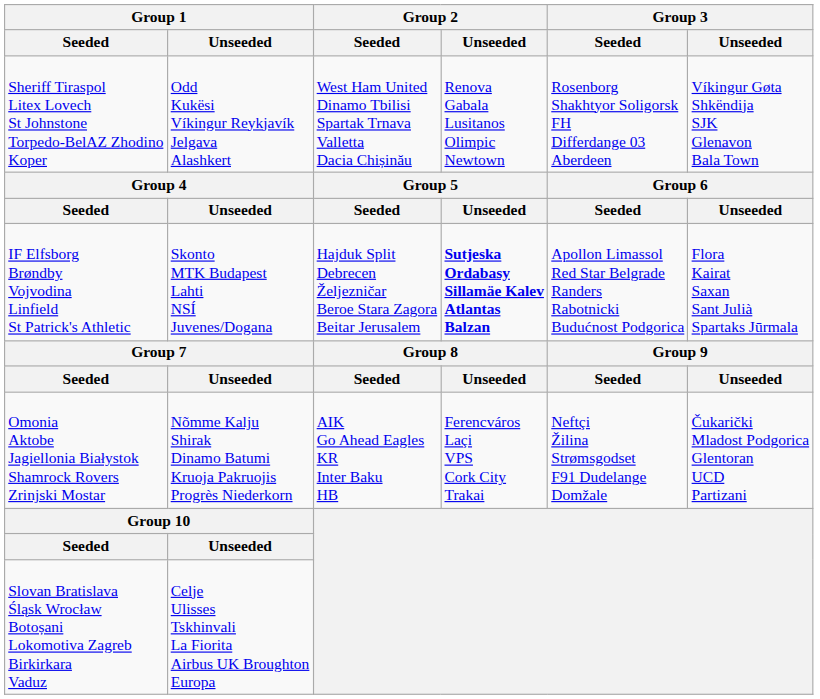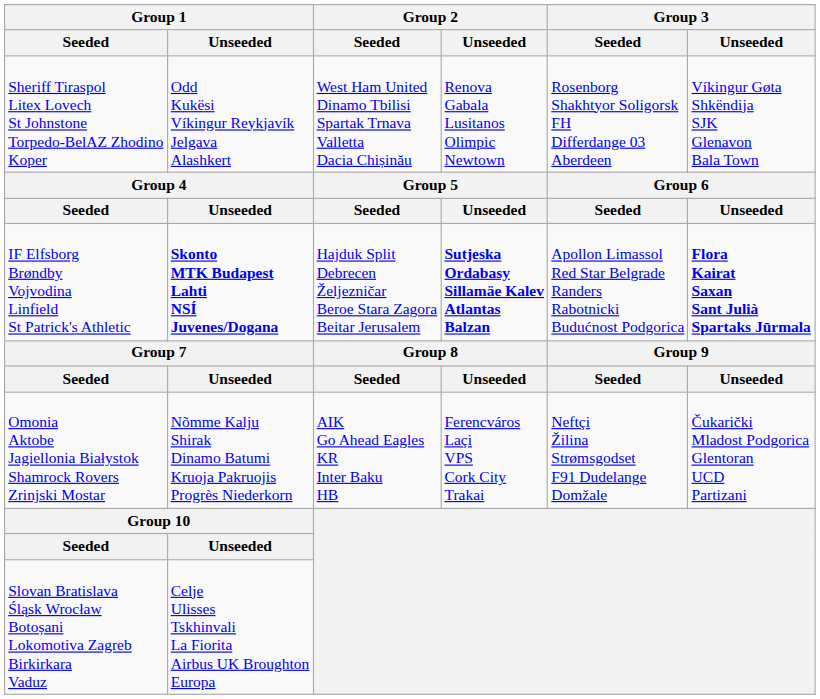(222, 290) normal -> (225, 290) bold
(745, 290) normal -> (751, 290) bold
